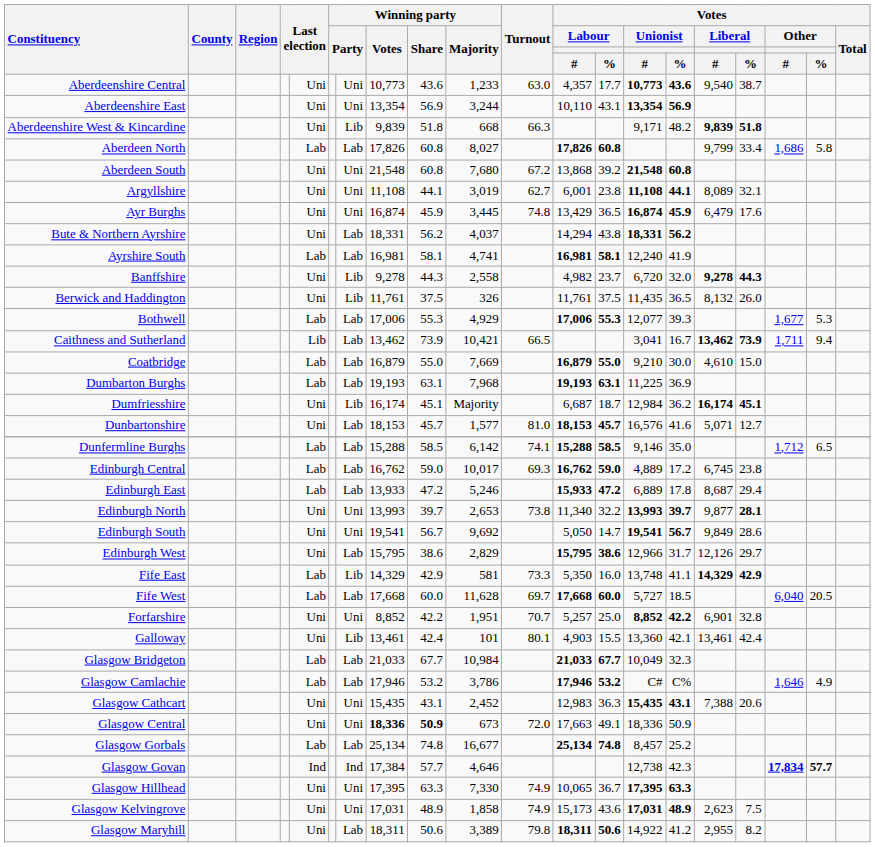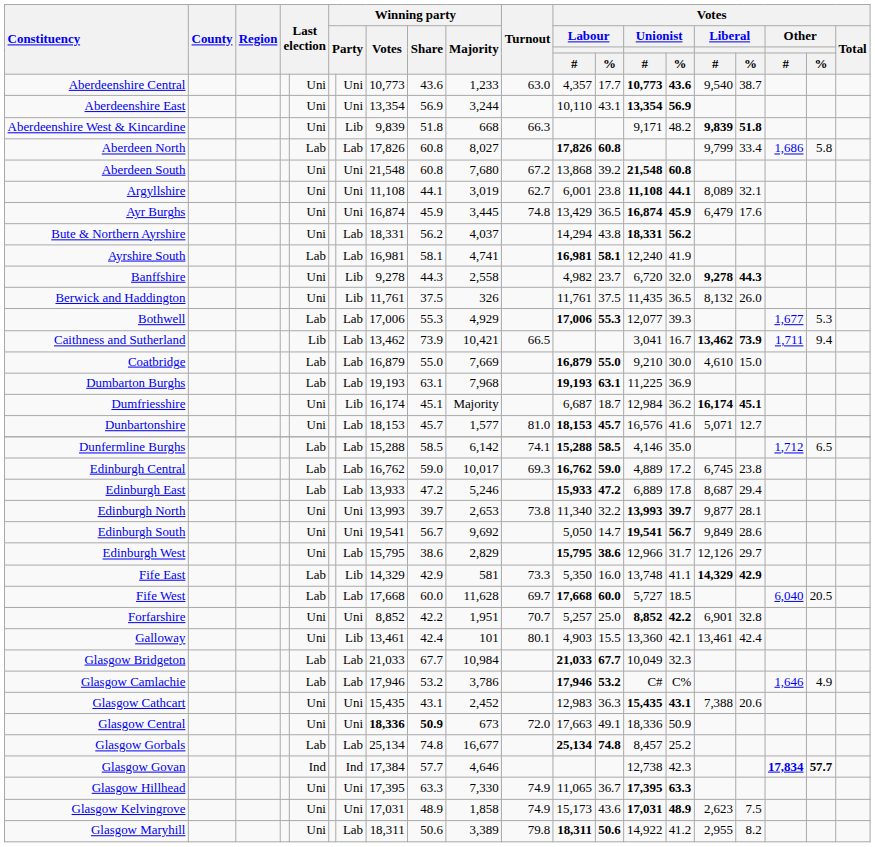(648, 447) 9,146 -> (648, 447) 4,146
(750, 511) bold -> (750, 511) normal
(574, 788) 10,065 -> (574, 788) 11,065
